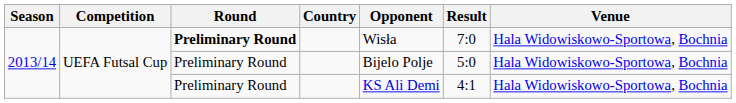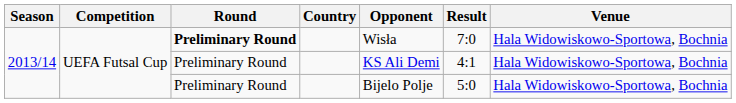(398, 62) Bijelo Polje -> (401, 62) KS Ali Demi
(467, 62) 5:0 -> (467, 62) 4:1
(401, 86) KS Ali Demi -> (398, 86) Bijelo Polje
(467, 86) 4:1 -> (467, 86) 5:0
